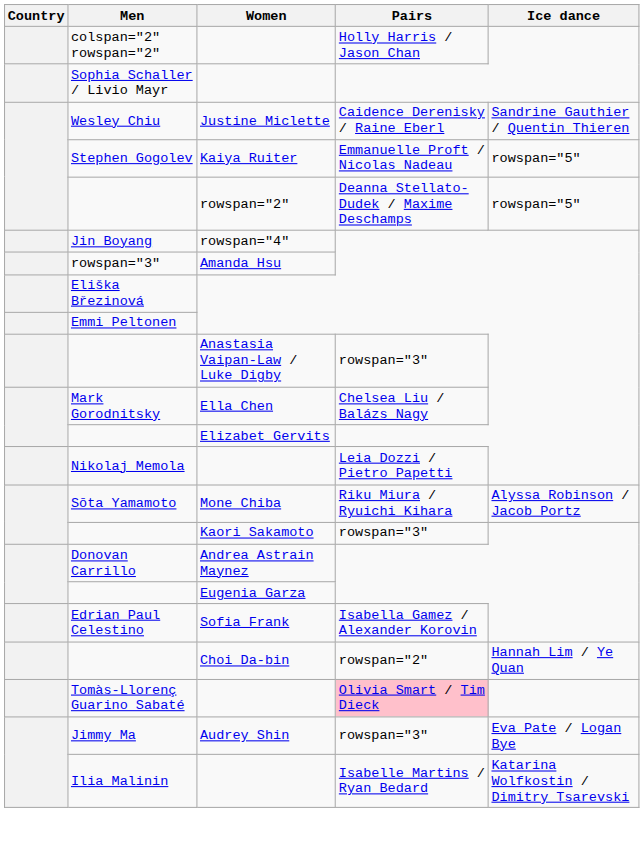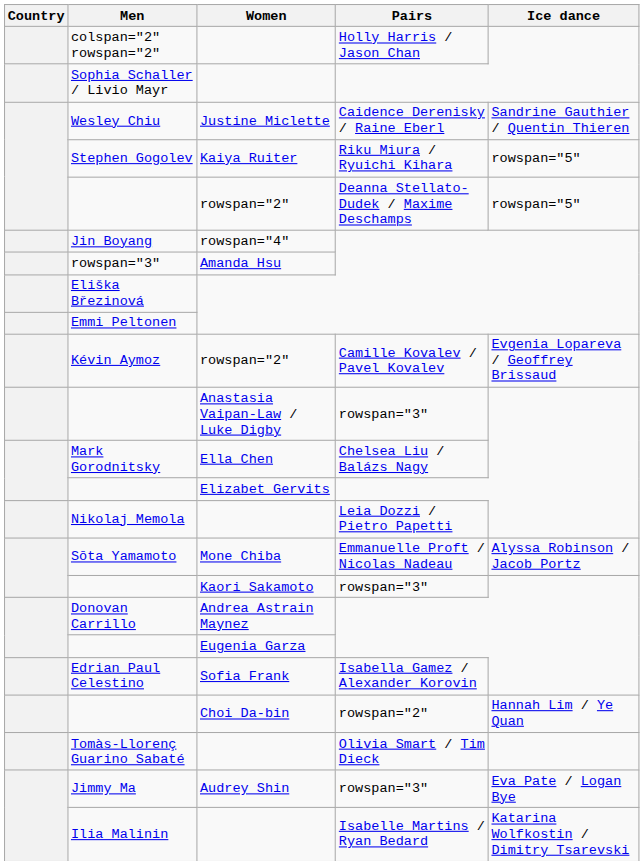(412, 158) Emmanuelle Proft / Nicolas Nadeau -> (396, 158) Riku Miura / Ryuichi Kihara
+ row: (116, 361)
(396, 503) Riku Miura / Ryuichi Kihara -> (412, 557) Emmanuelle Proft / Nicolas Nadeau
(412, 698) pink background -> (412, 751) no background
